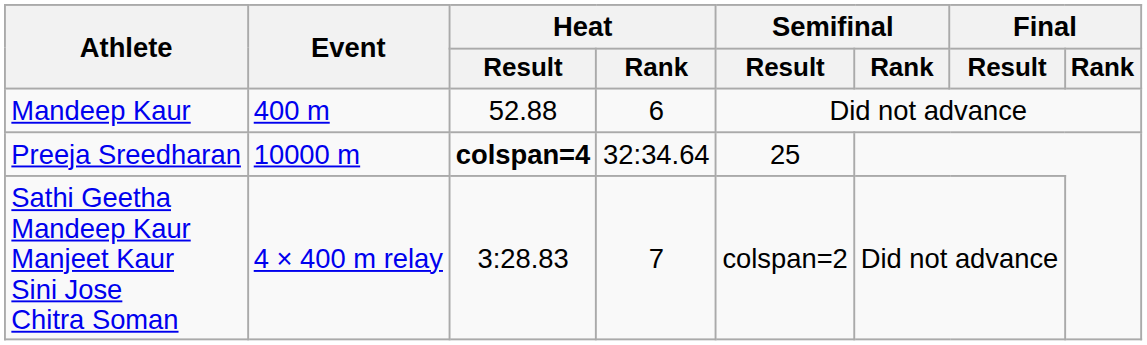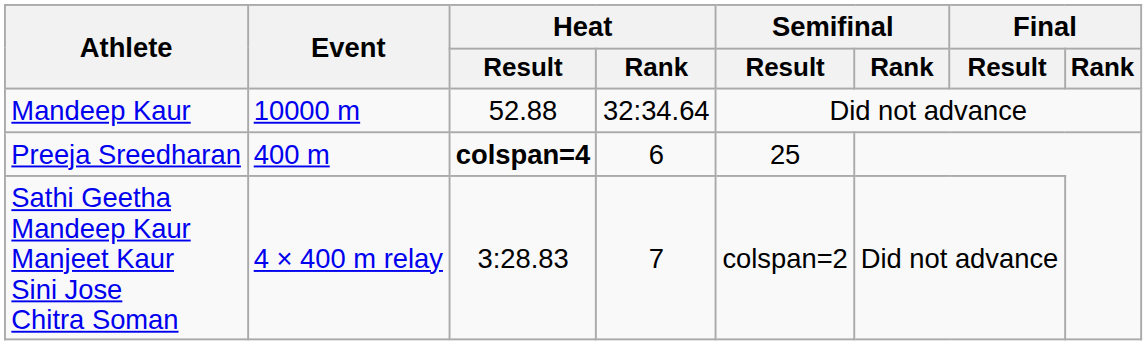(292, 111) 400 m -> (307, 111) 10000 m
(656, 111) 6 -> (656, 111) 32:34.64
(307, 154) 10000 m -> (292, 154) 400 m
(656, 154) 32:34.64 -> (656, 154) 6
